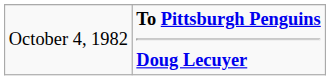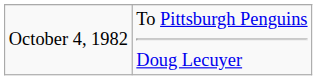(229, 39) bold -> (222, 39) normal
